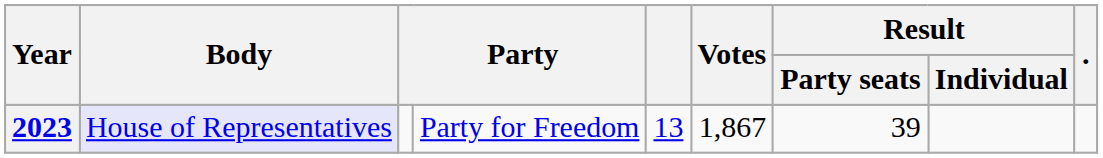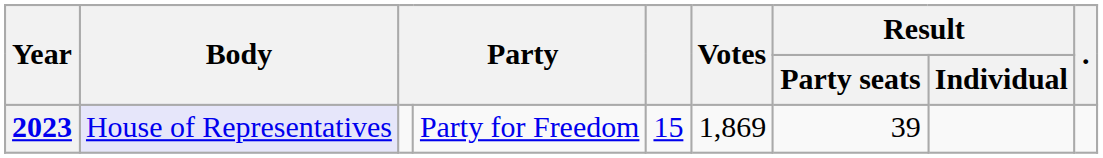(668, 128) 13 -> (668, 128) 15
(732, 128) 1,867 -> (732, 128) 1,869
